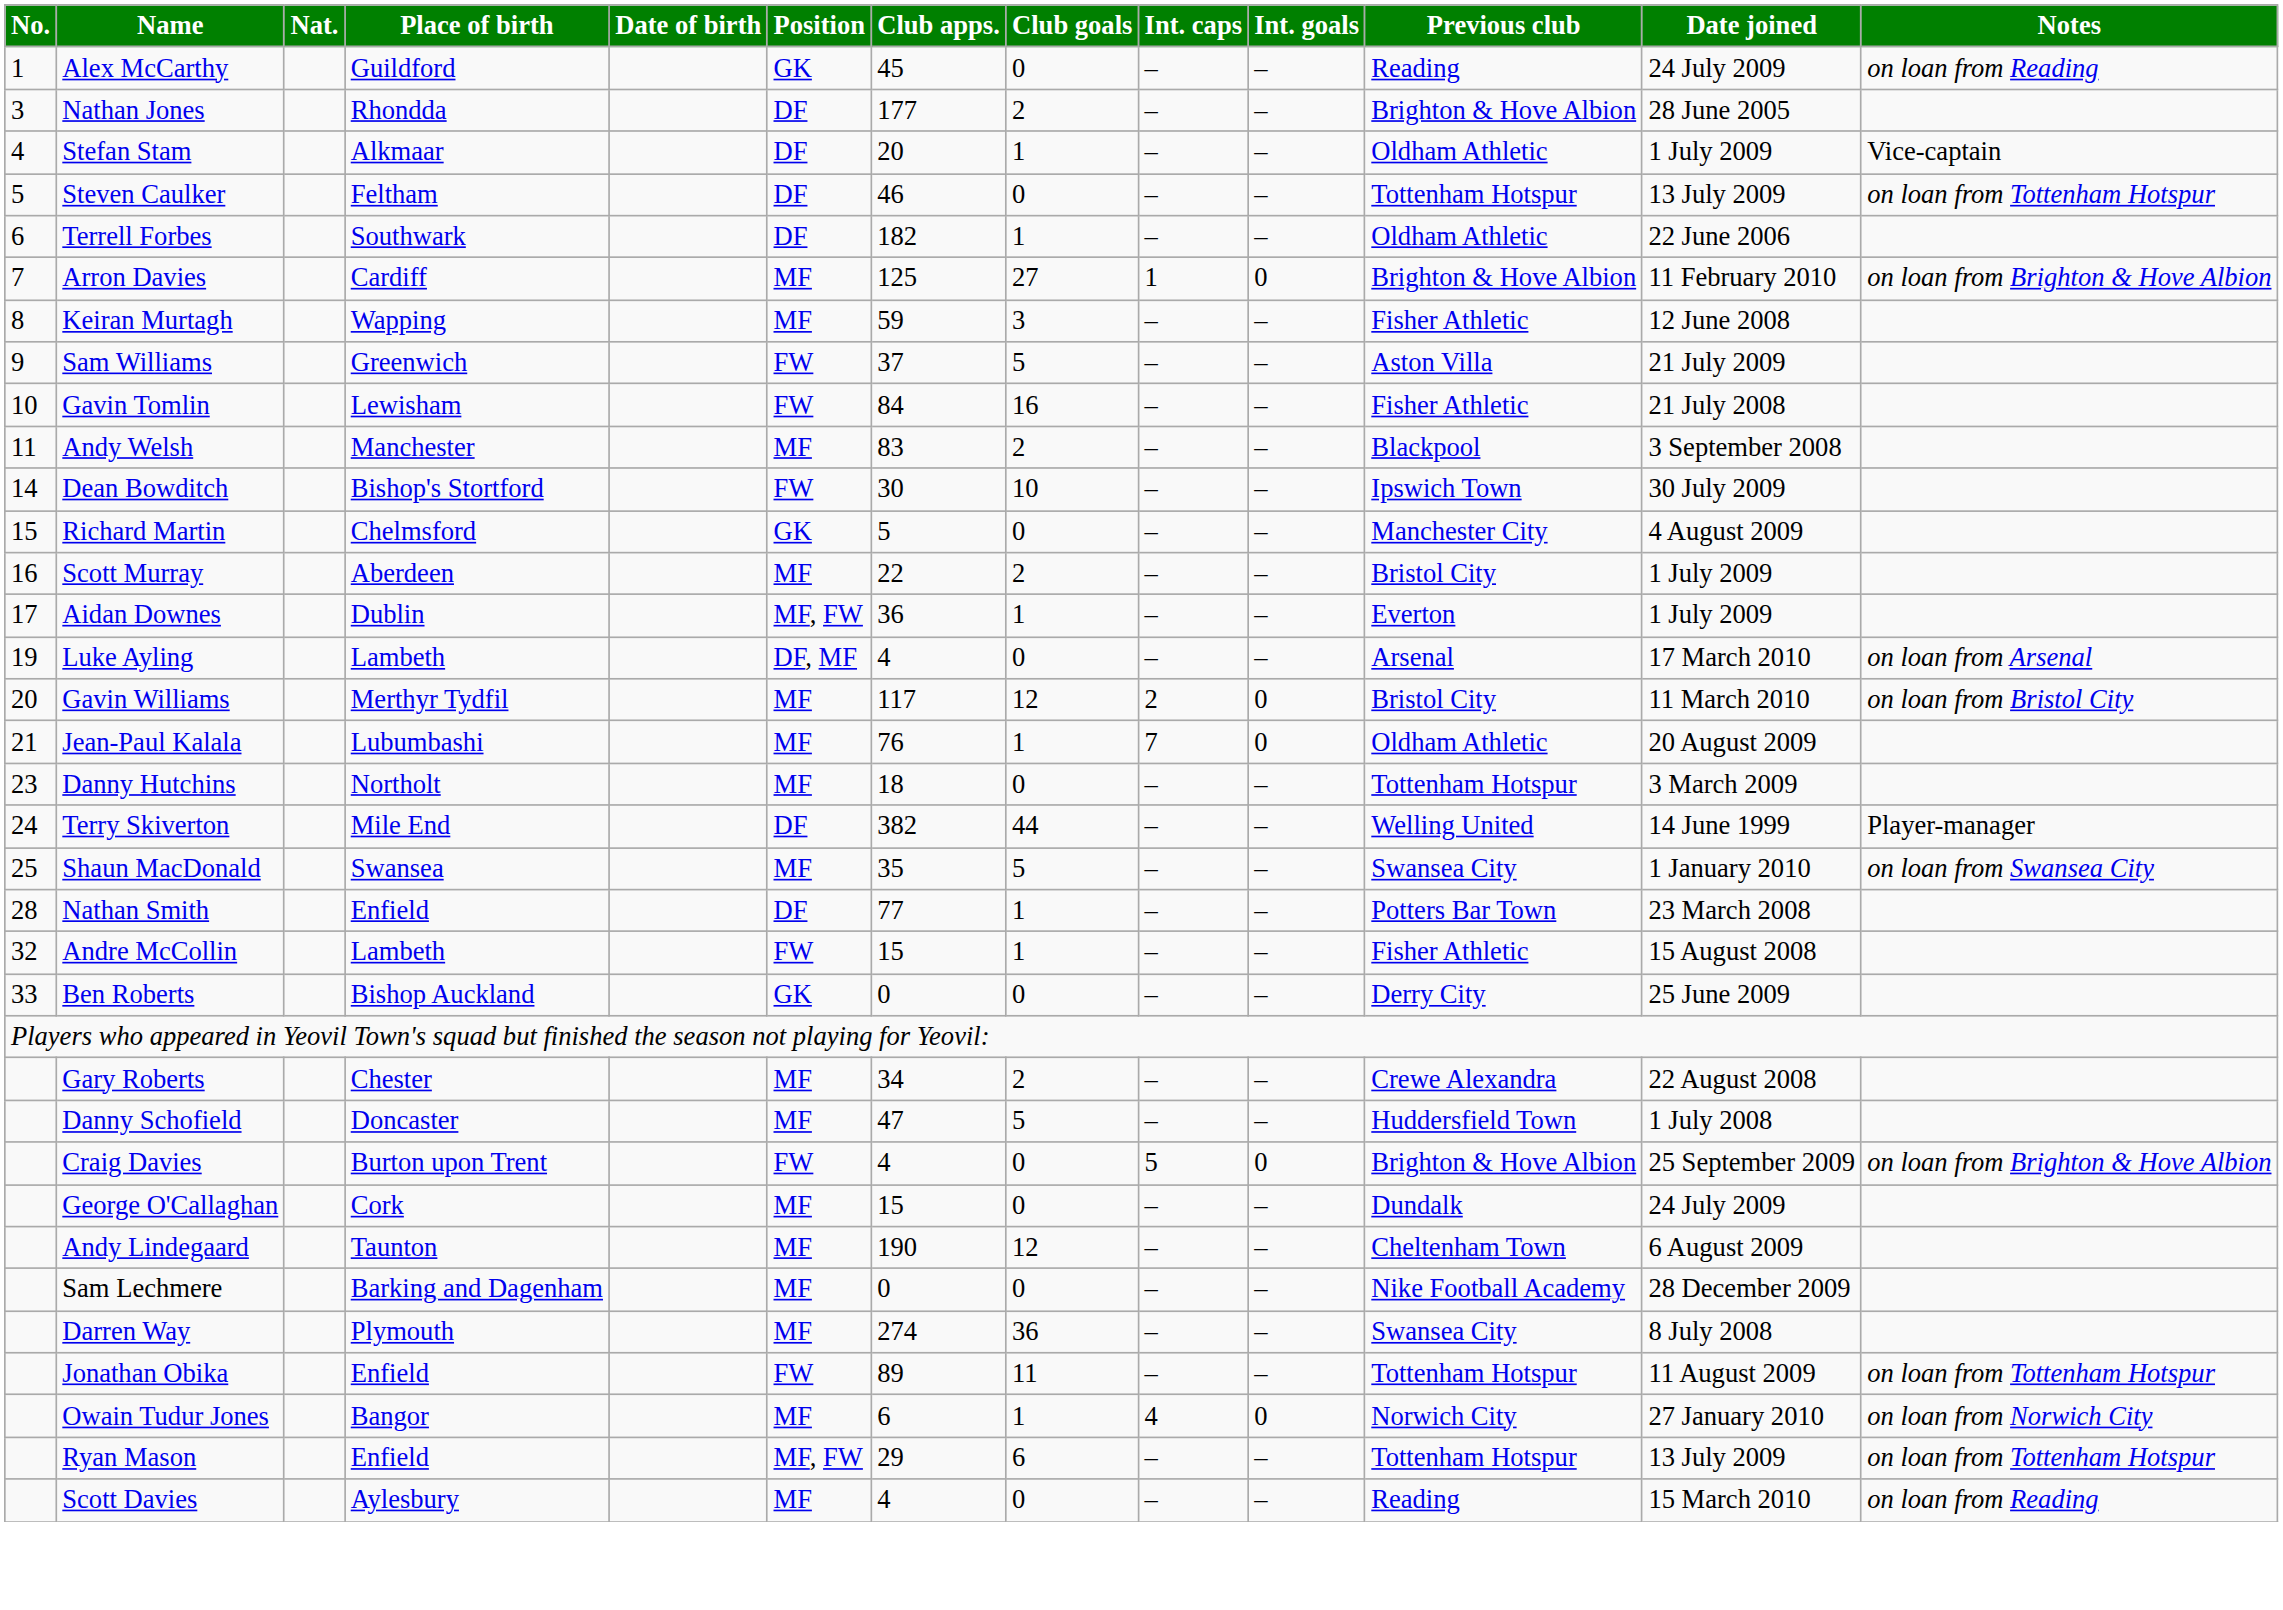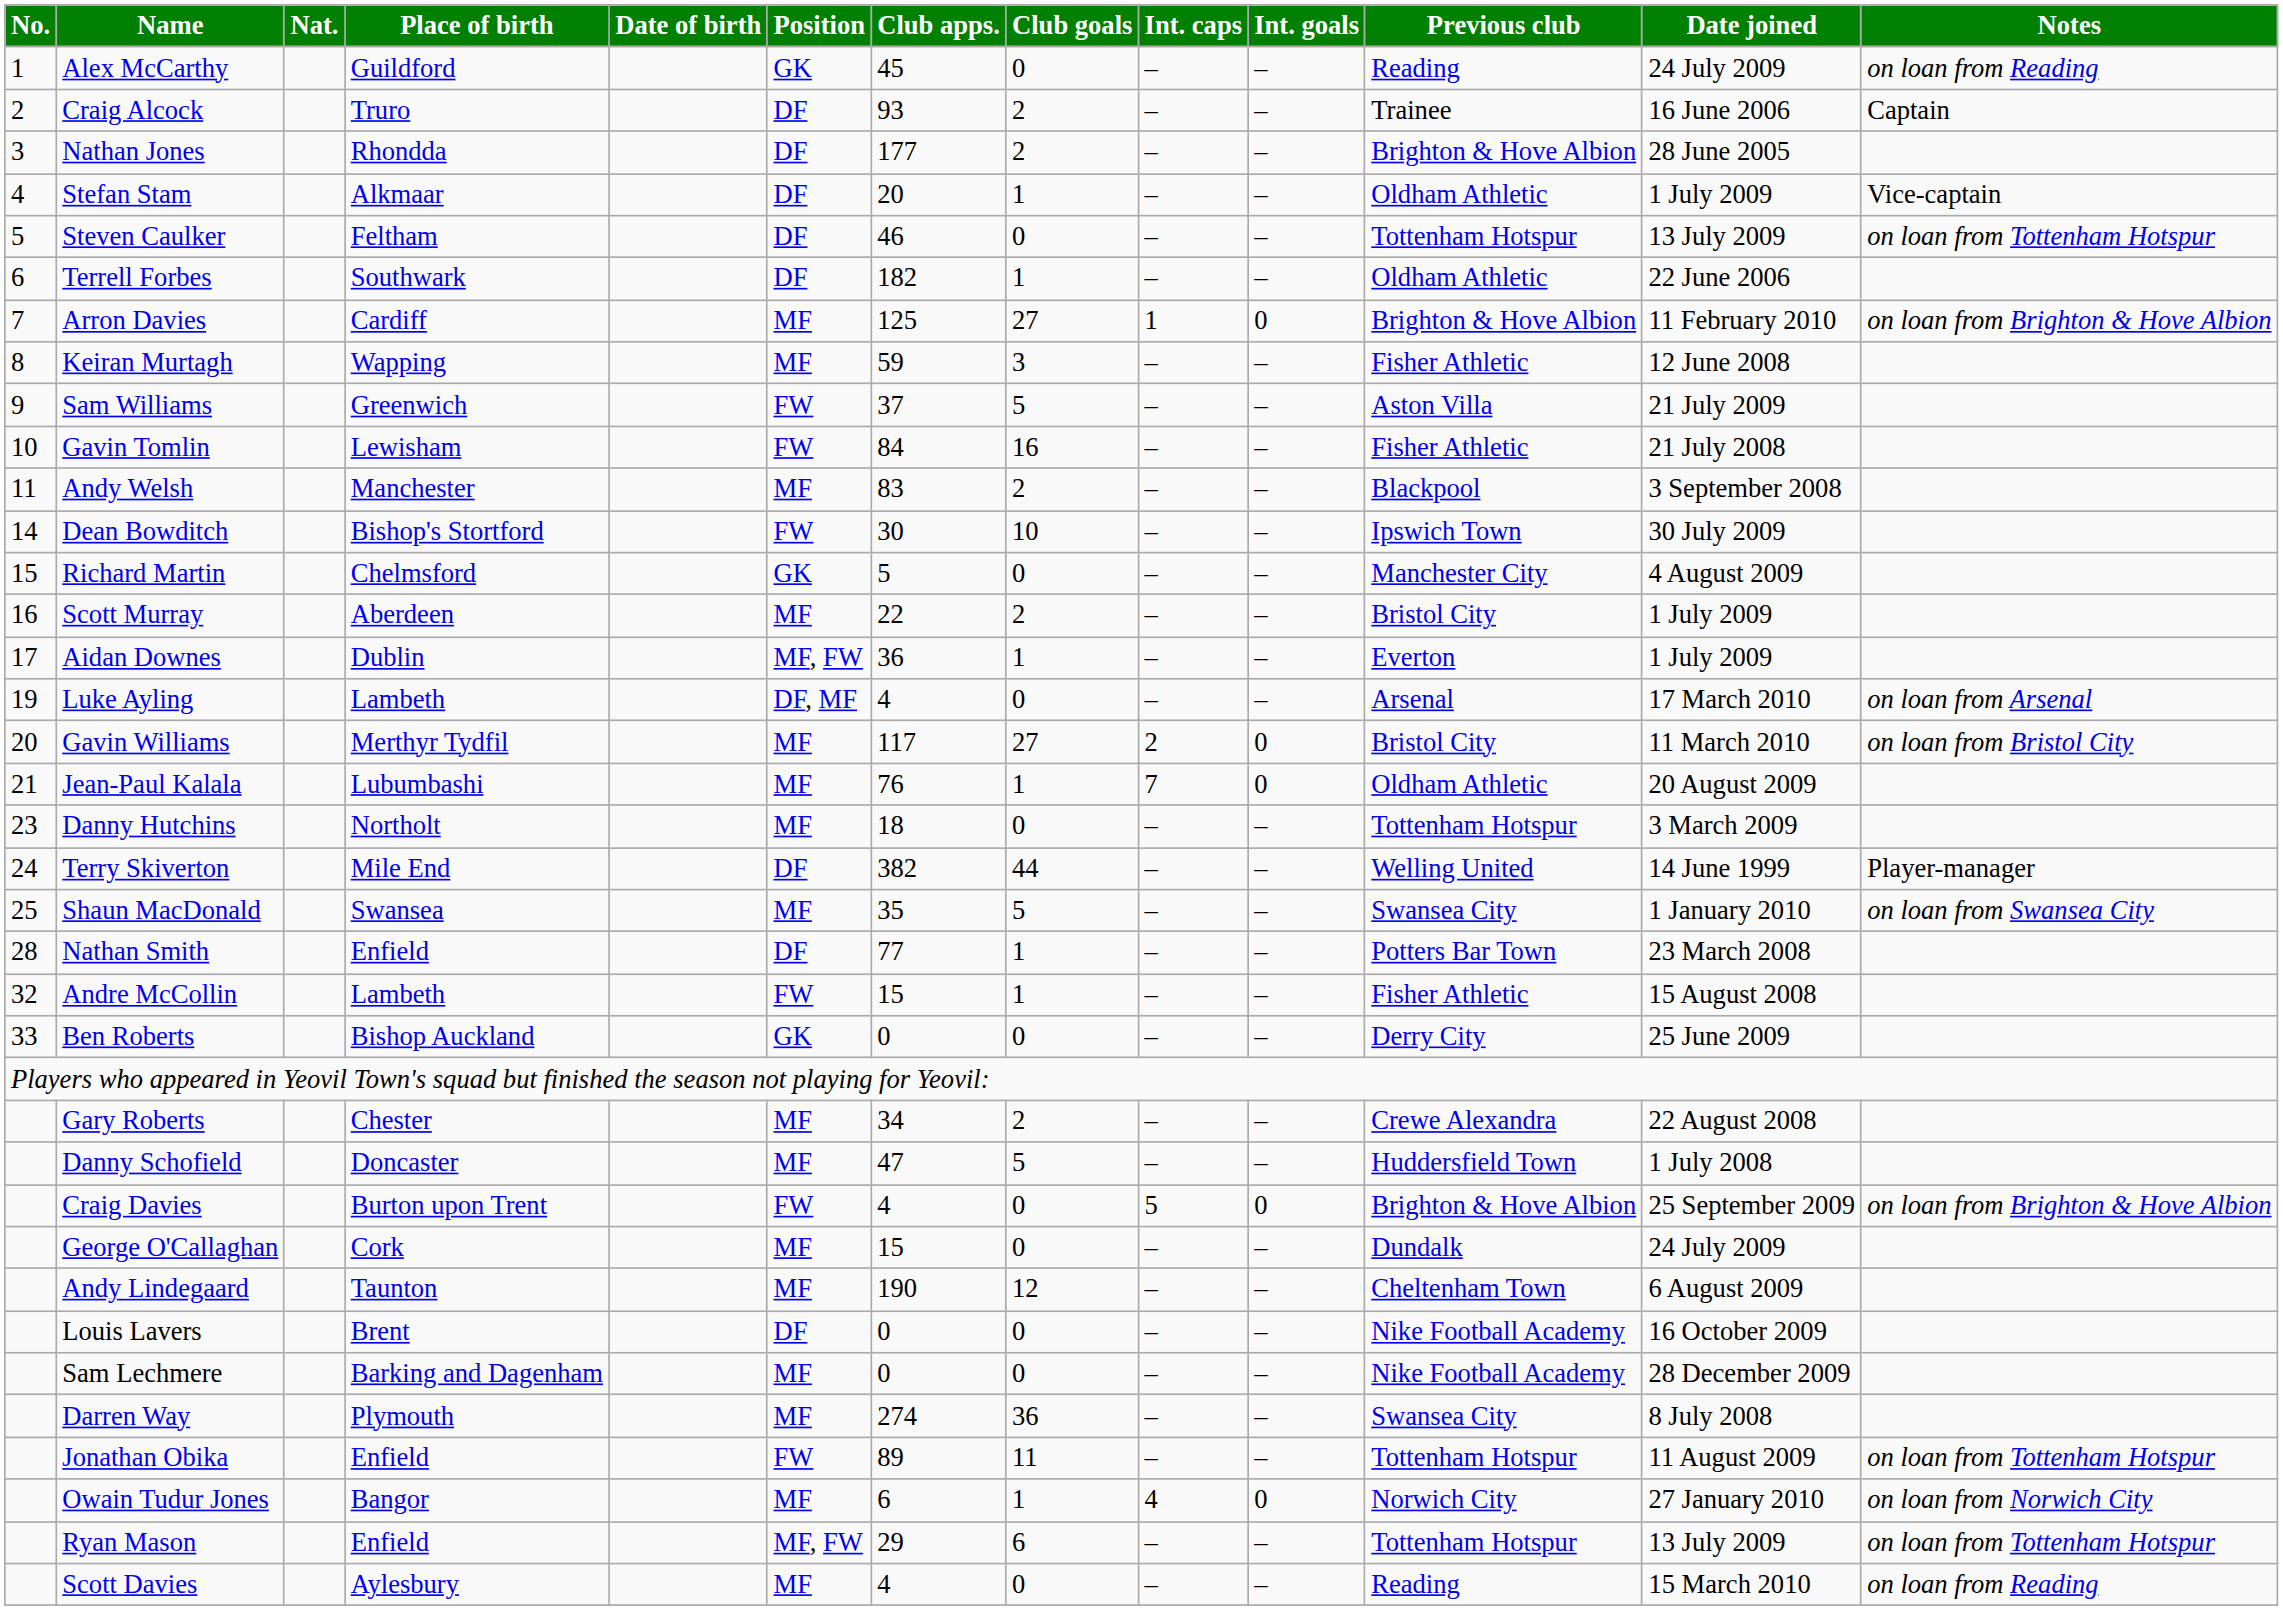+ row: (133, 109)
(1025, 699) 12 -> (1025, 741) 27
+ row: (132, 1331)
